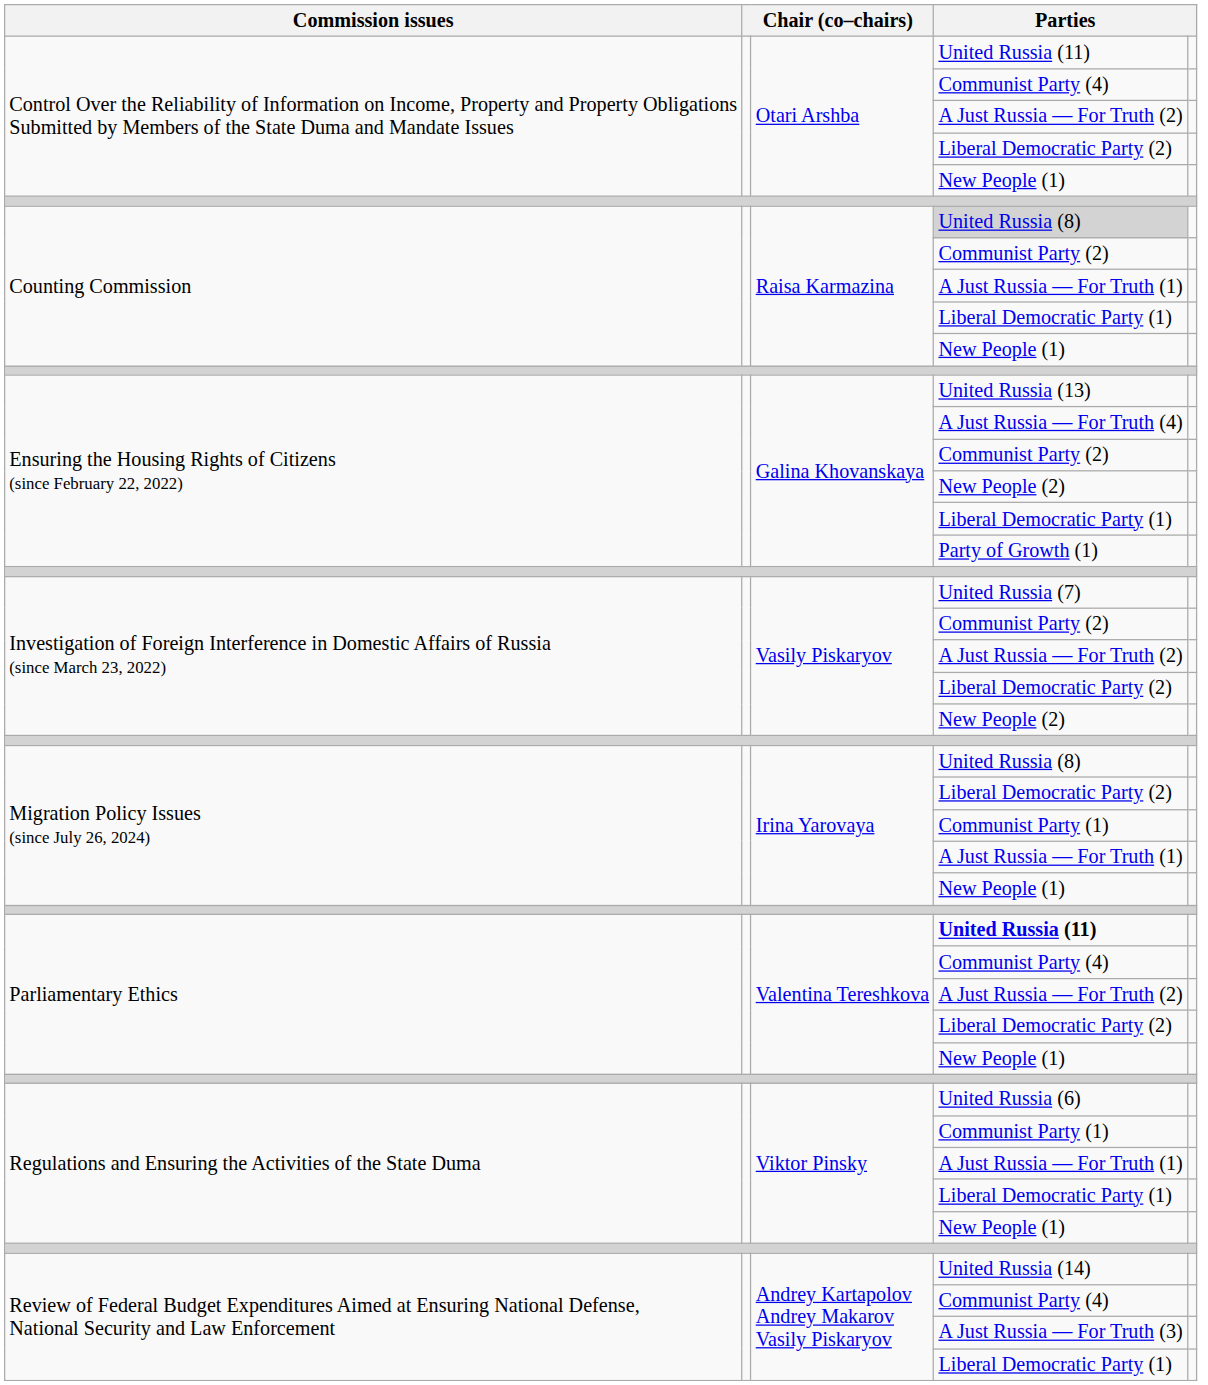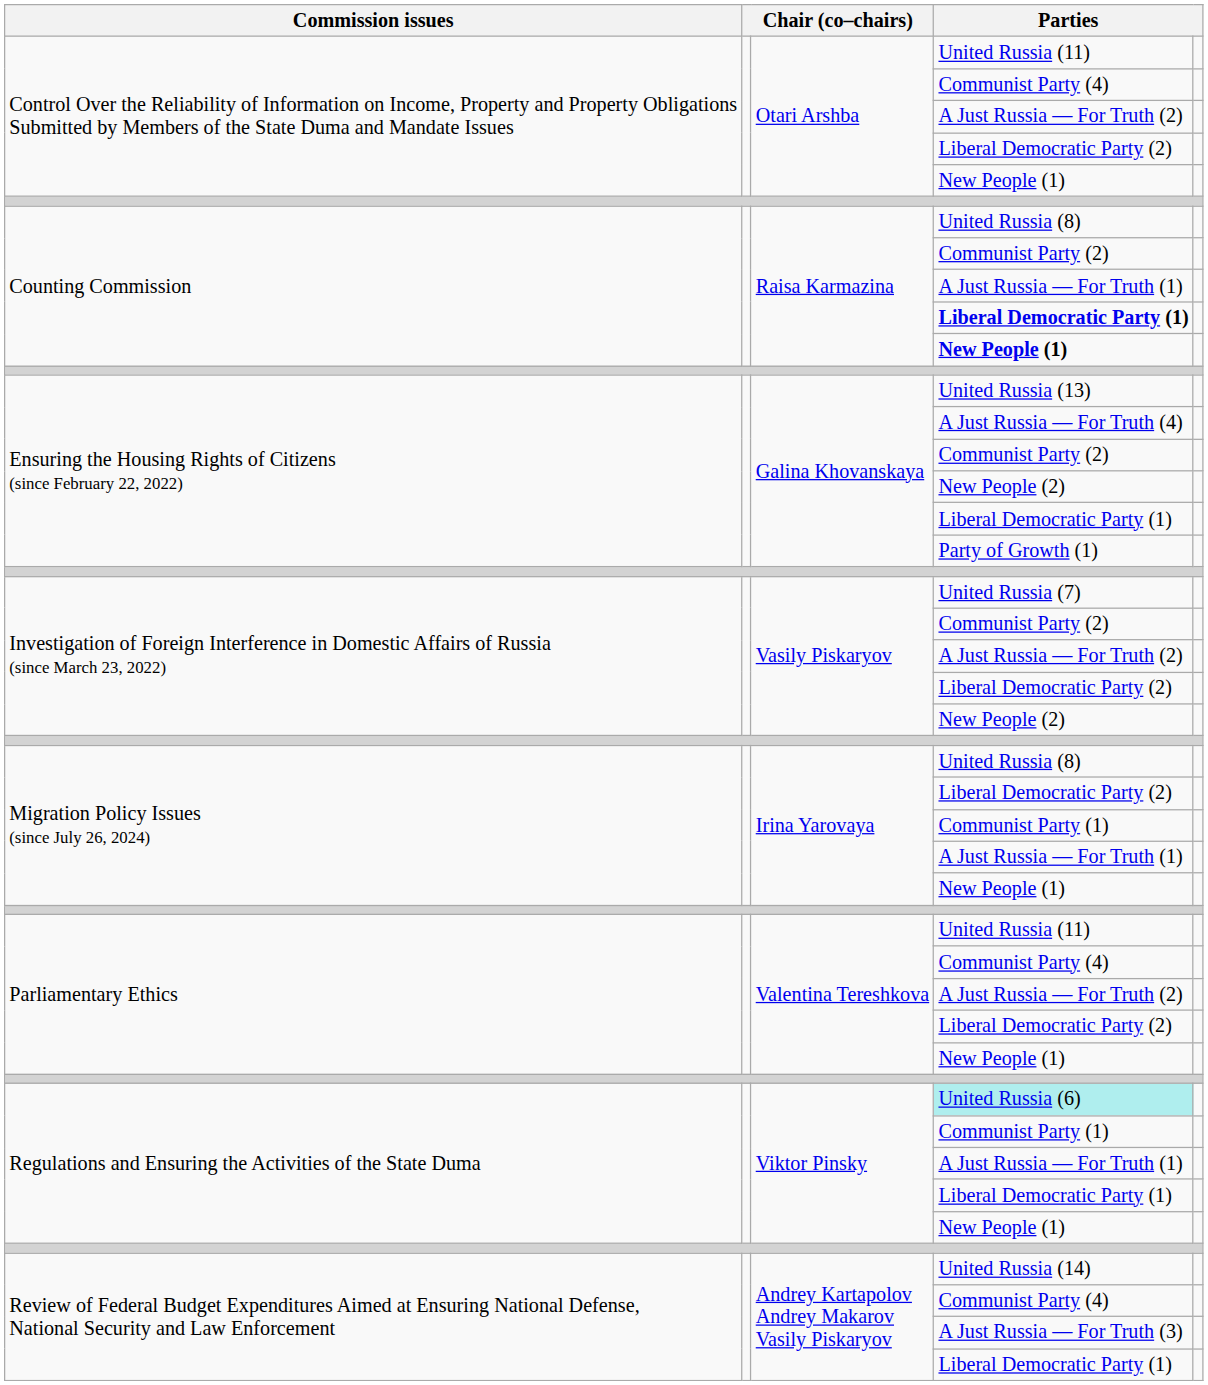(1010, 221) lightgrey background -> (1010, 221) no background
(1055, 317) normal -> (1064, 317) bold
(1002, 349) normal -> (1003, 349) bold
(1017, 930) bold -> (1014, 930) normal
(1010, 1099) no background -> (1010, 1099) paleturquoise background
